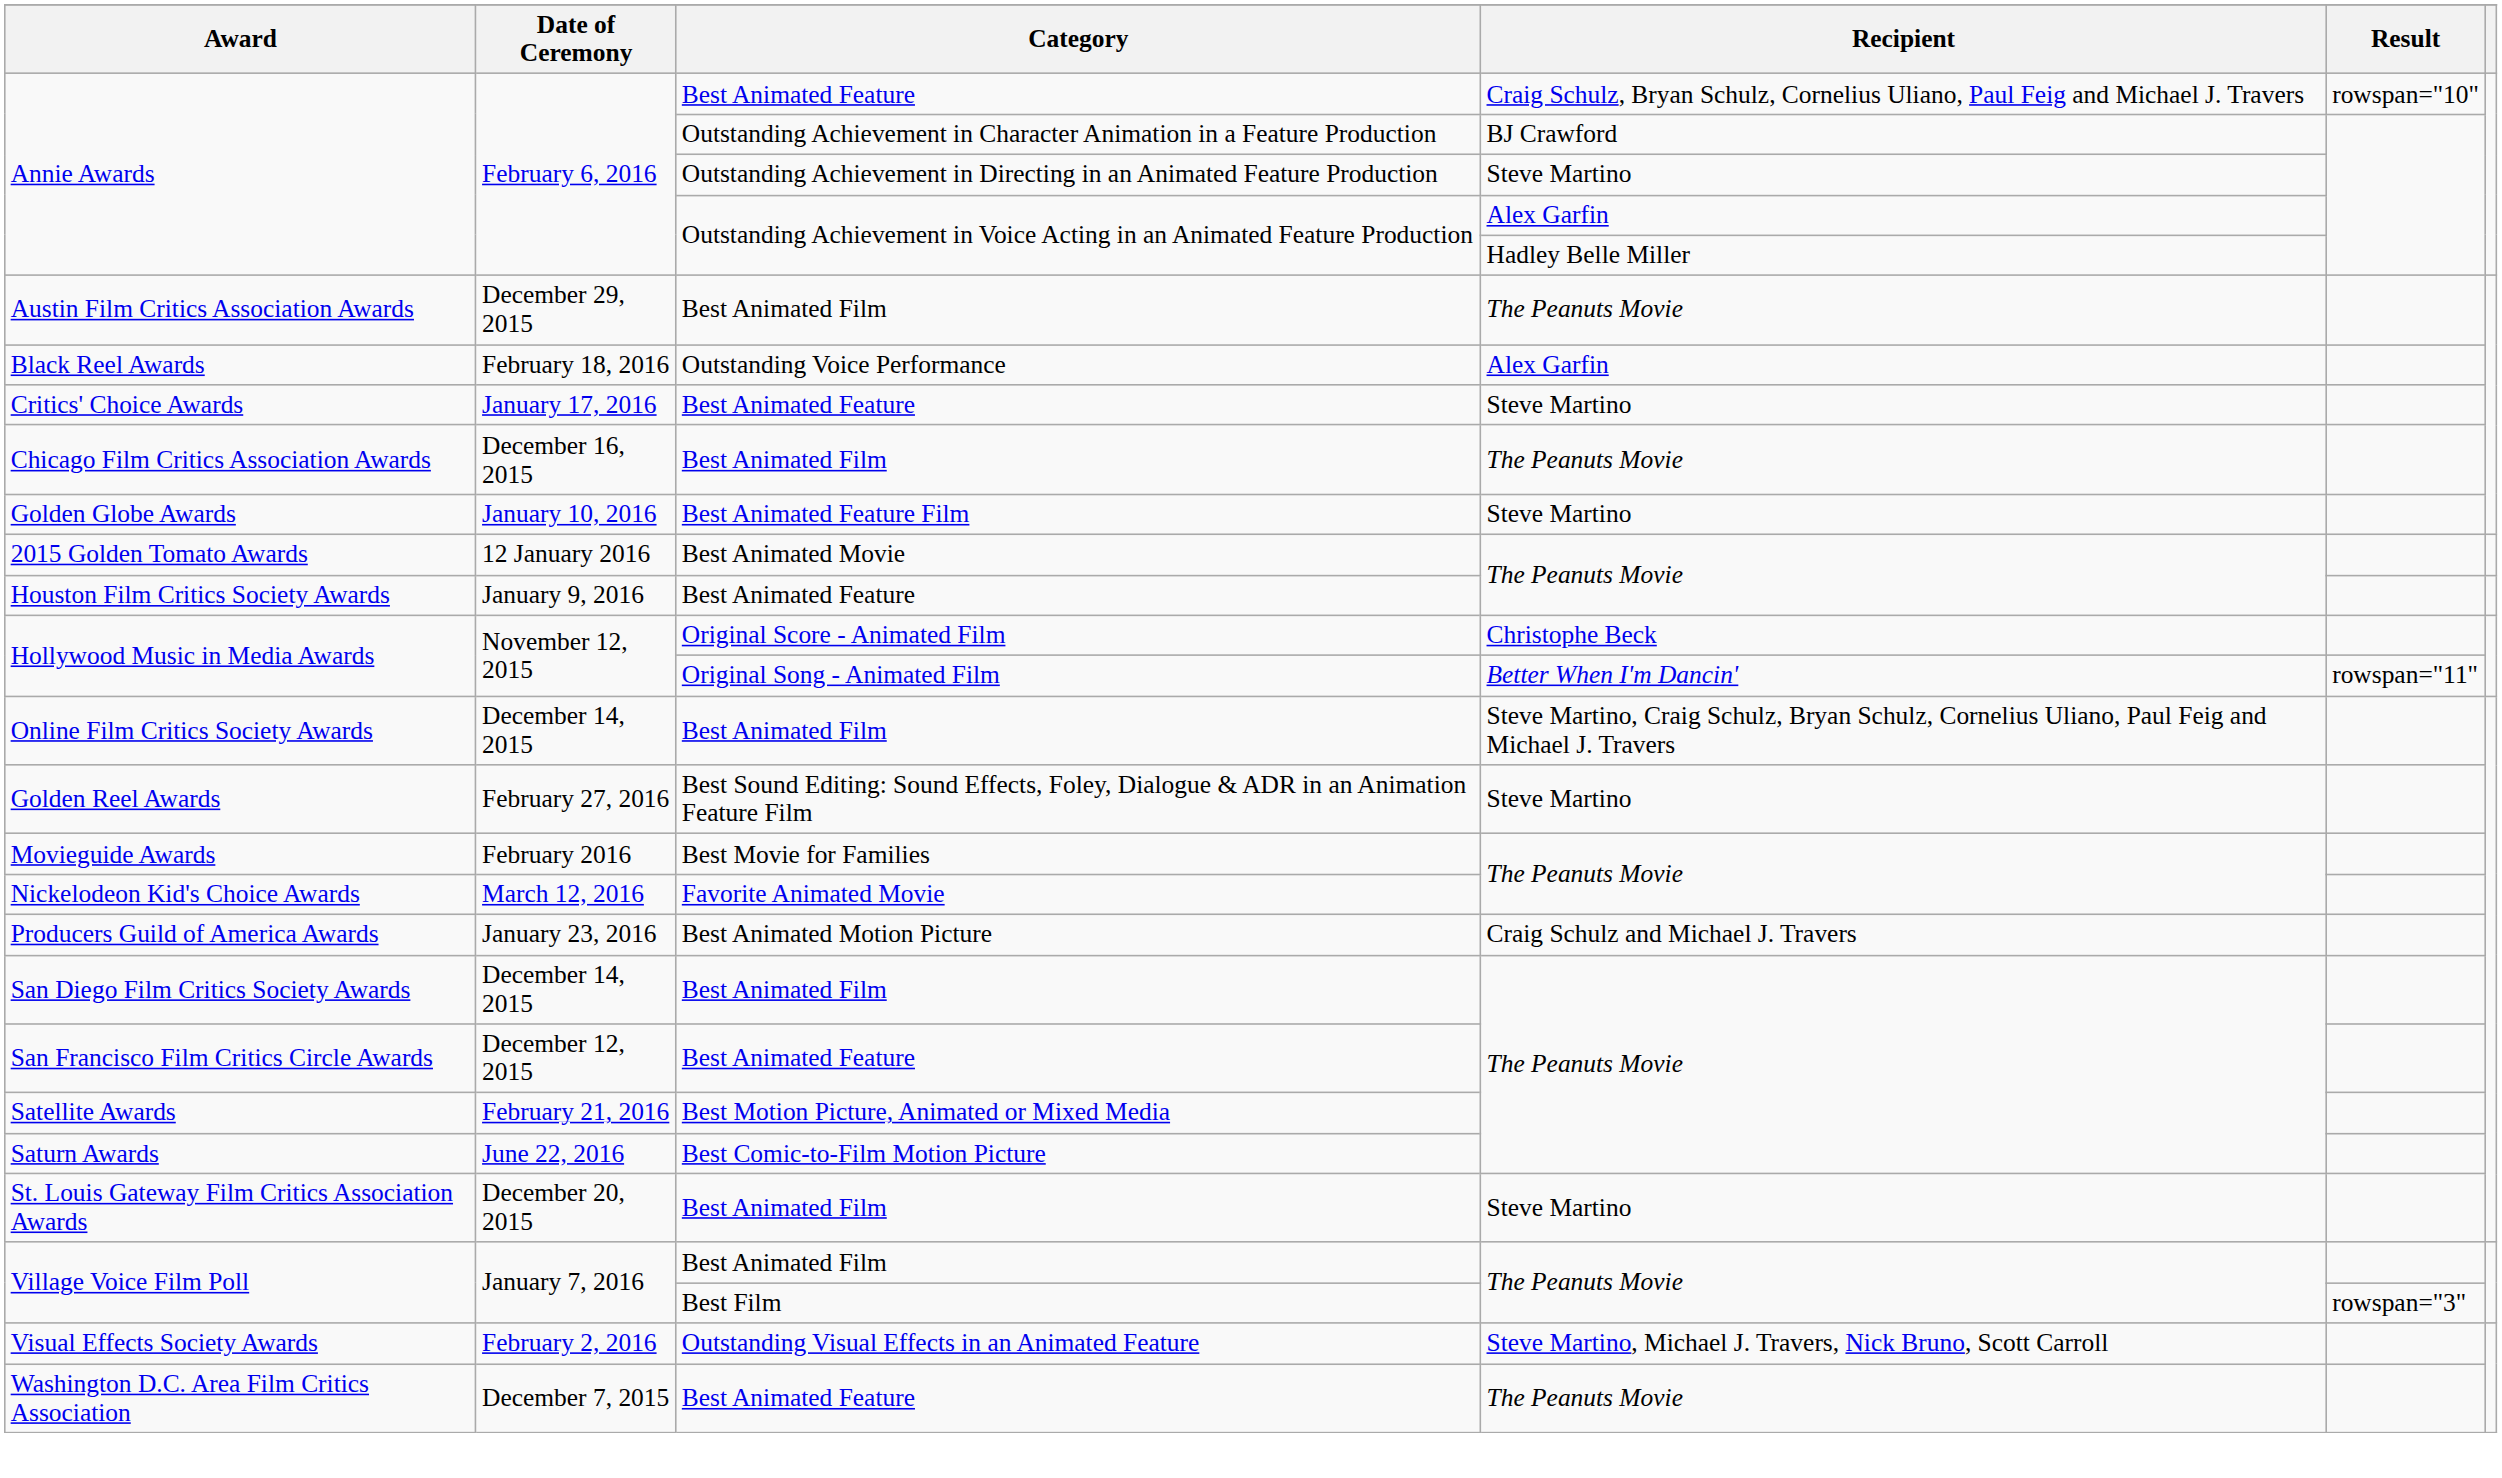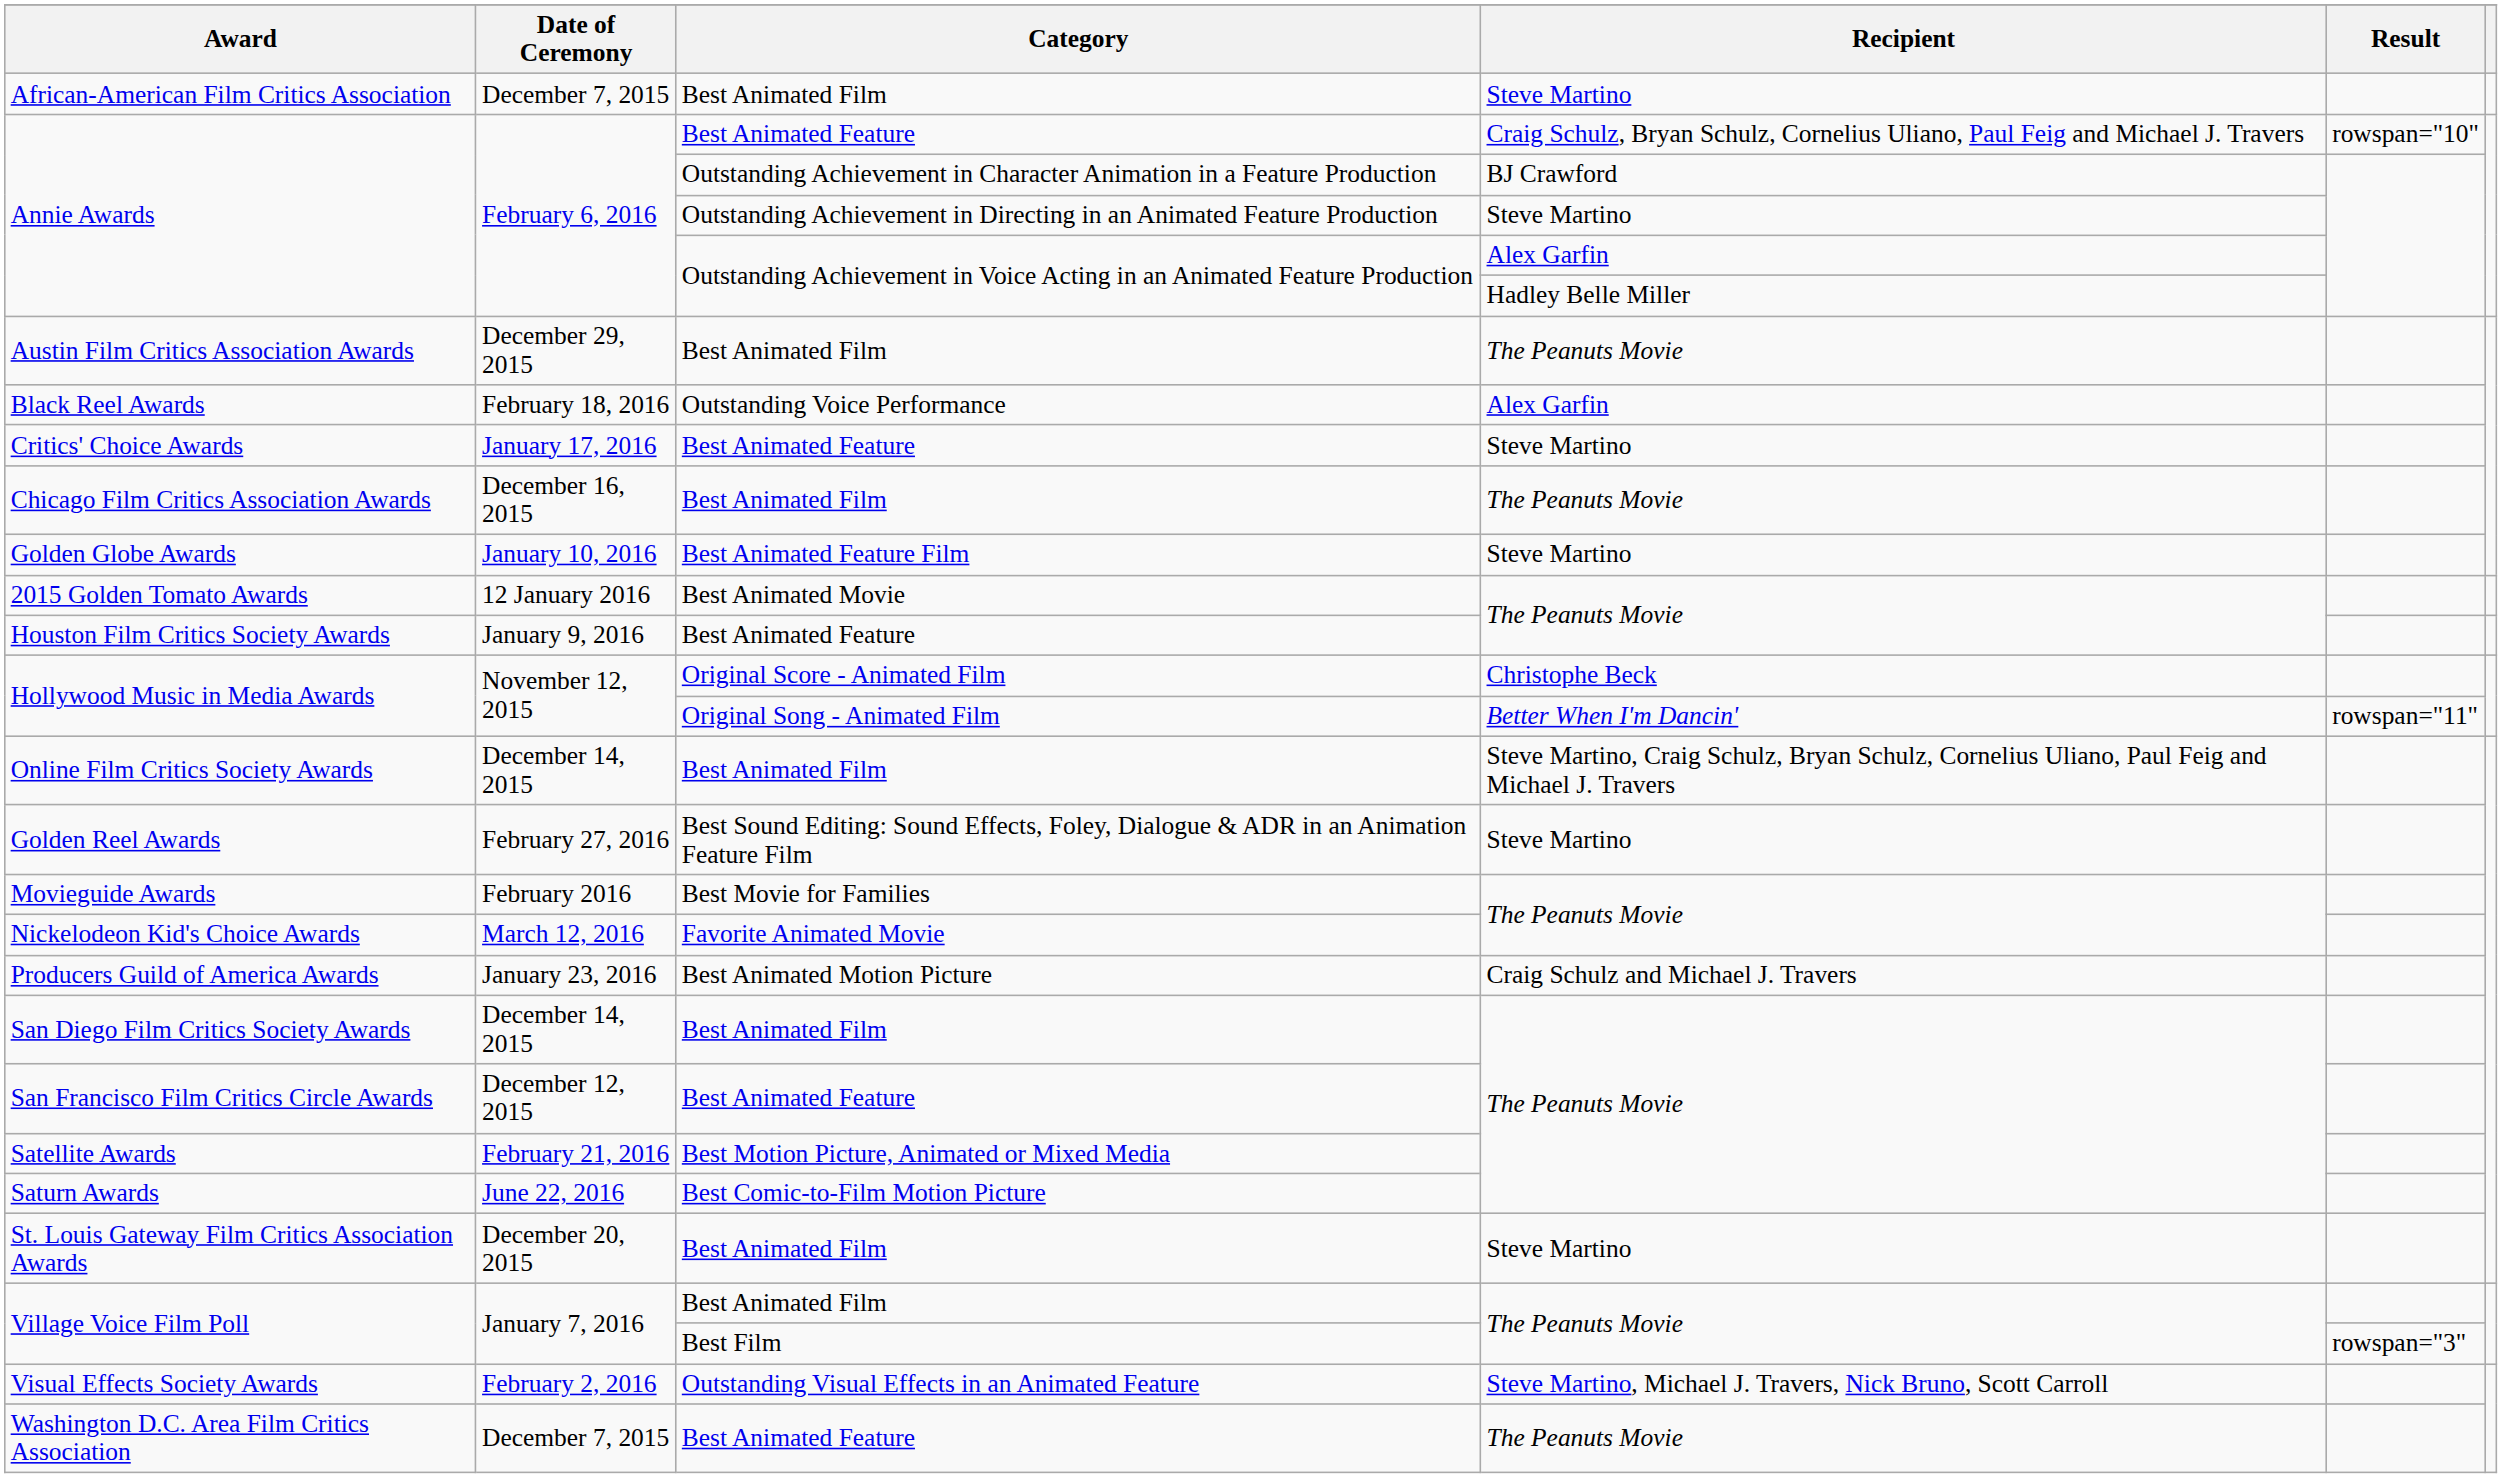+ row: (231, 93)
